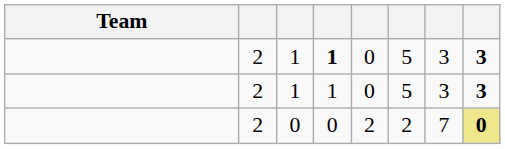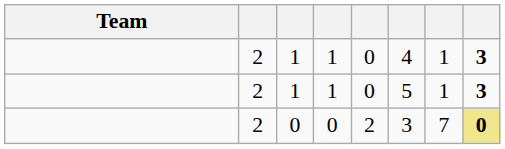(332, 56) bold -> (332, 56) normal
(407, 56) 5 -> (407, 56) 4
(444, 56) 3 -> (444, 56) 1
(444, 90) 3 -> (444, 90) 1
(407, 125) 2 -> (407, 125) 3
